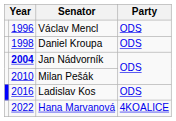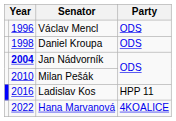(131, 92) ODS -> (137, 92) HPP 11
